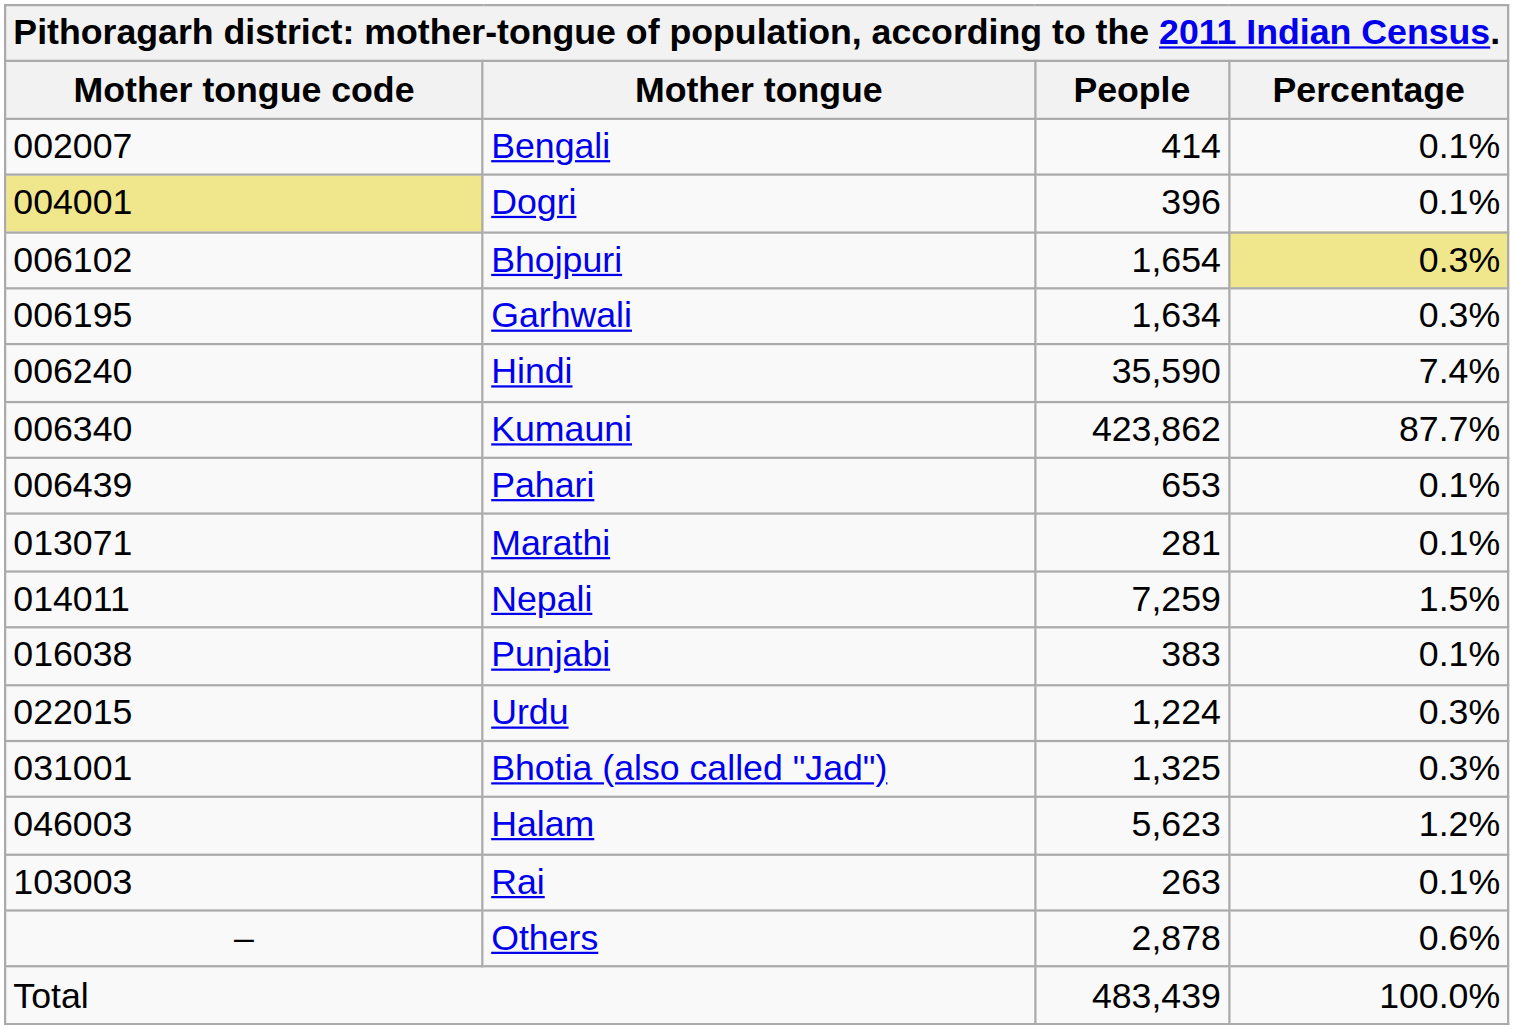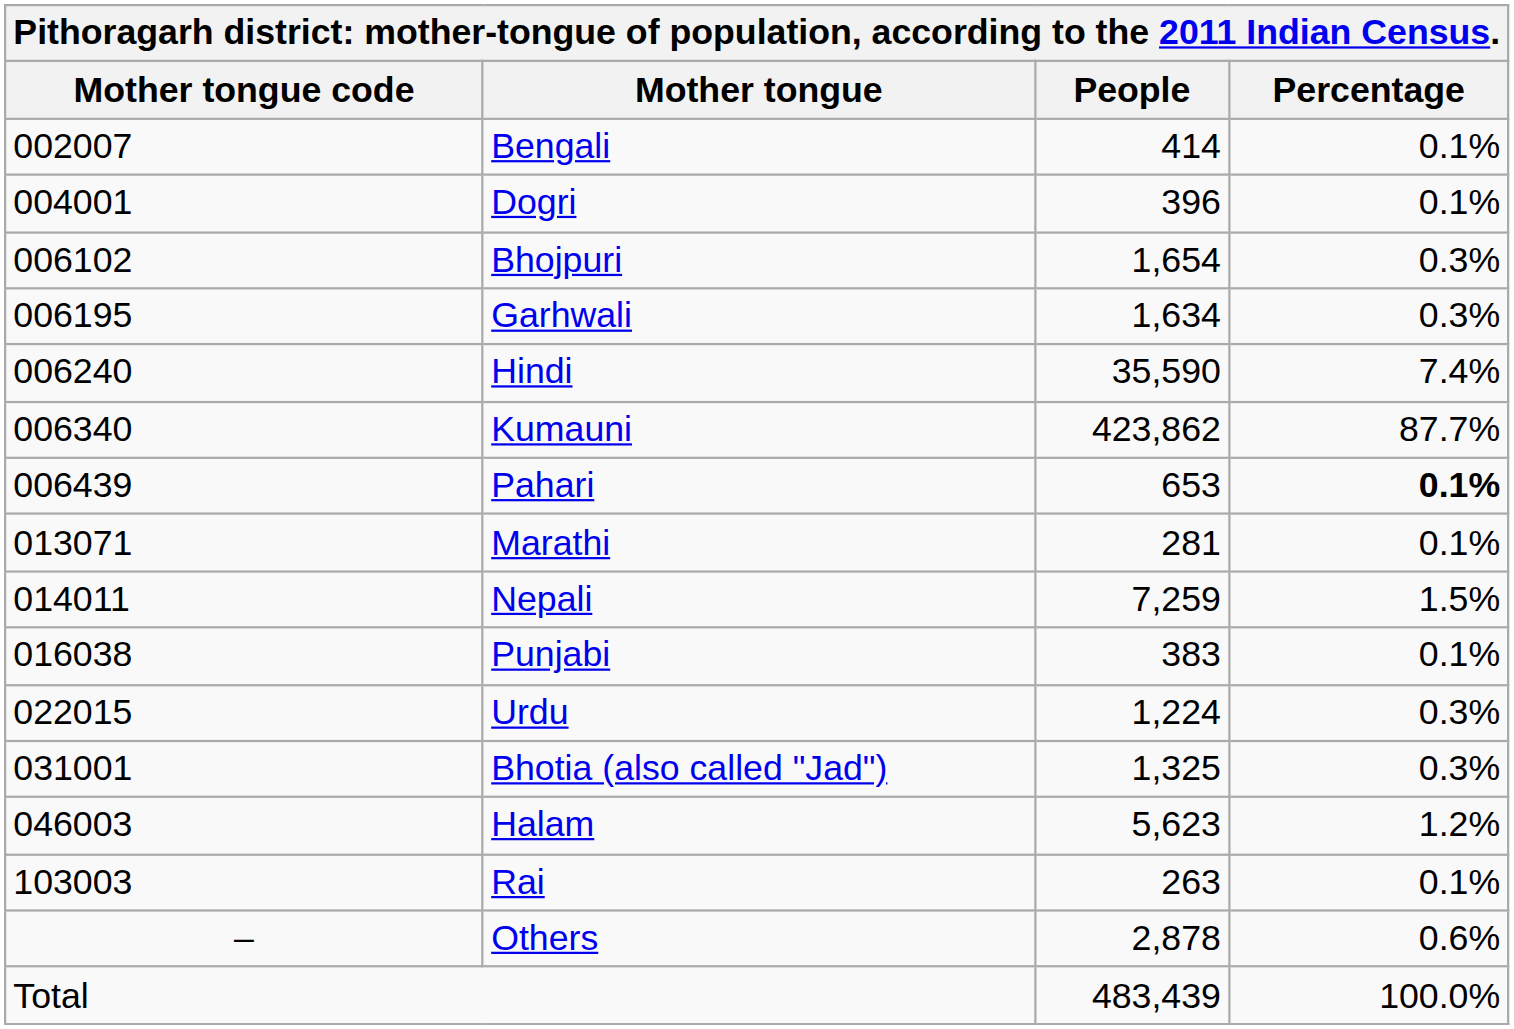(73, 202) khaki background -> (73, 202) no background
(1459, 259) khaki background -> (1459, 259) no background
(1459, 485) normal -> (1459, 485) bold
